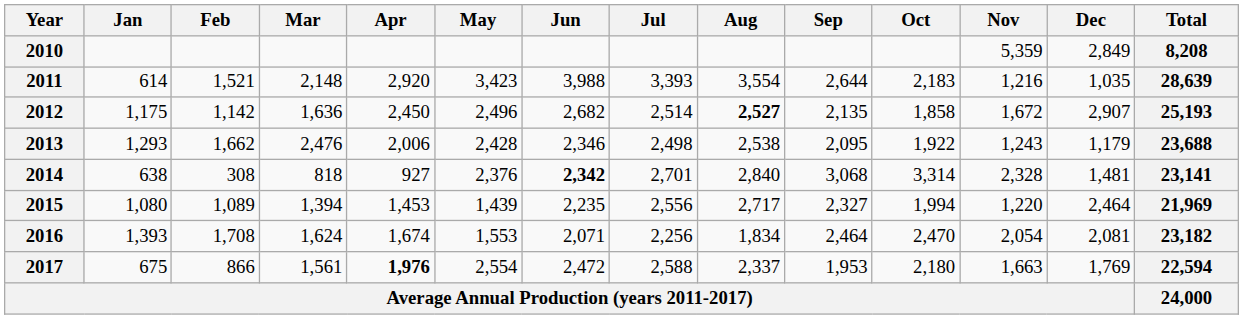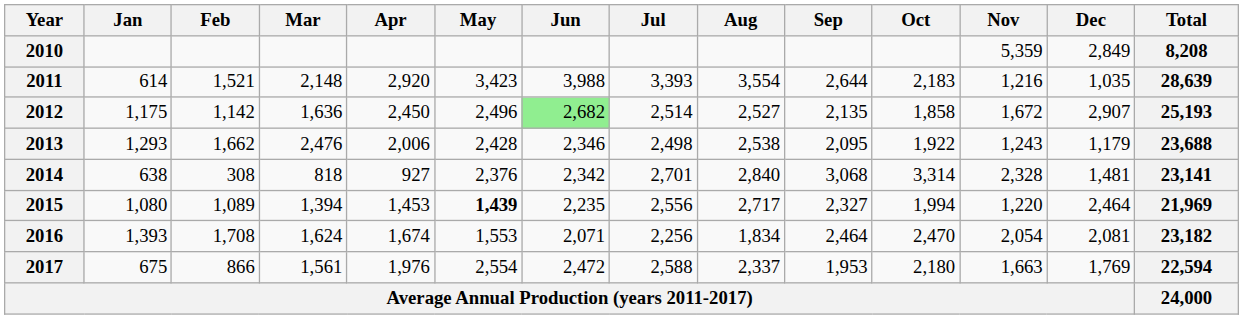(584, 112) no background -> (584, 112) lightgreen background
(759, 112) bold -> (759, 112) normal
(584, 174) bold -> (584, 174) normal
(496, 205) normal -> (496, 205) bold
(409, 267) bold -> (409, 267) normal
